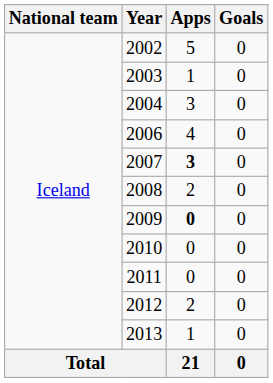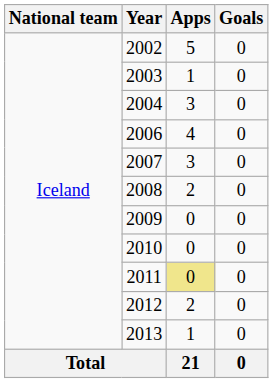(191, 162) bold -> (191, 162) normal
(191, 219) bold -> (191, 219) normal
(191, 276) no background -> (191, 276) khaki background
